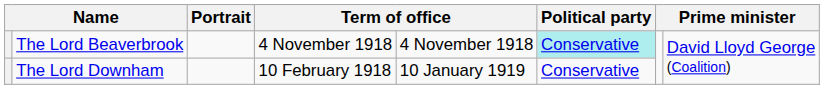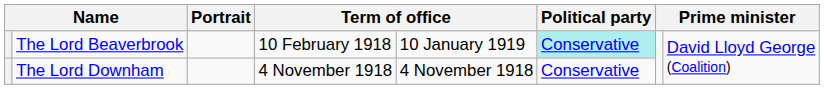(325, 44) 4 November 1918 -> (325, 44) 10 February 1918
(467, 44) 4 November 1918 -> (462, 44) 10 January 1919
(325, 71) 10 February 1918 -> (325, 71) 4 November 1918
(462, 71) 10 January 1919 -> (467, 71) 4 November 1918
